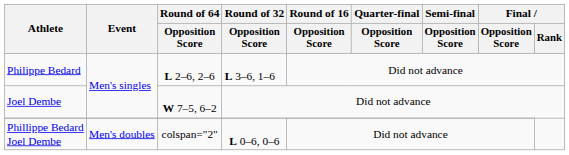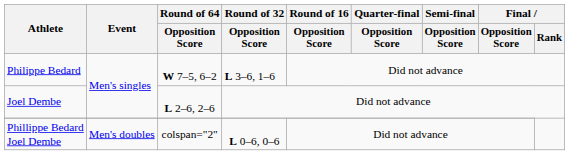(190, 76) L 2–6, 2–6 -> (190, 76) W 7–5, 6–2
(190, 109) W 7–5, 6–2 -> (190, 109) L 2–6, 2–6
